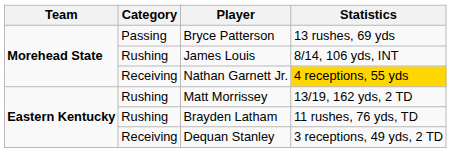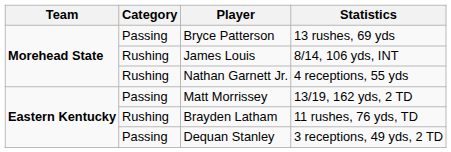(149, 76) Receiving -> (145, 76) Rushing
(351, 76) gold background -> (351, 76) no background
(145, 96) Rushing -> (145, 96) Passing
(149, 137) Receiving -> (145, 137) Passing
